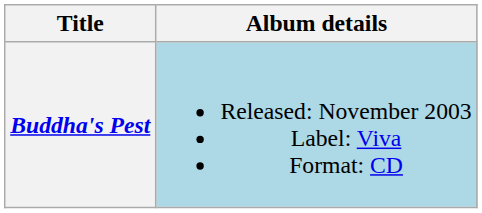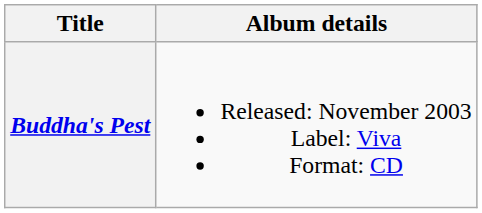(316, 138) lightblue background -> (316, 138) no background
